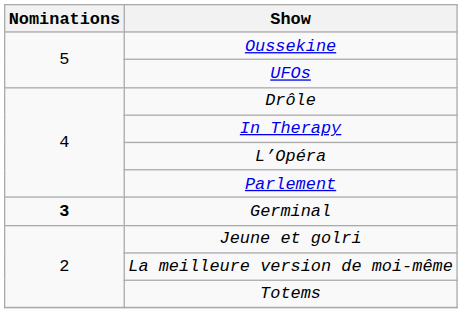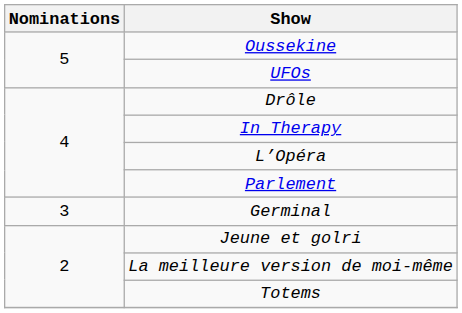(64, 211) bold -> (64, 211) normal
